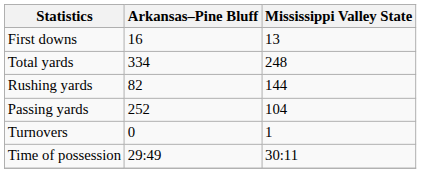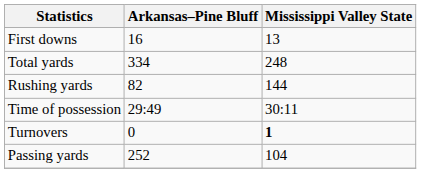rows swapped: (48, 109) <-> (64, 156)
(269, 132) normal -> (269, 132) bold
